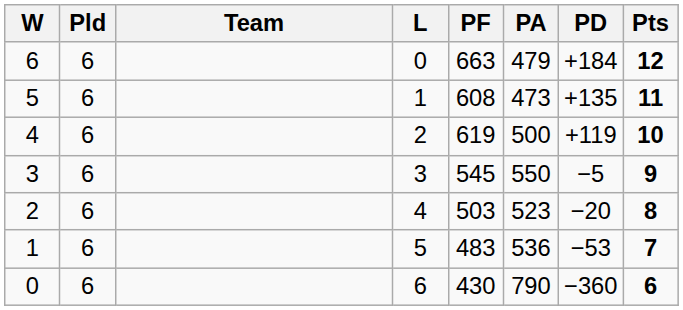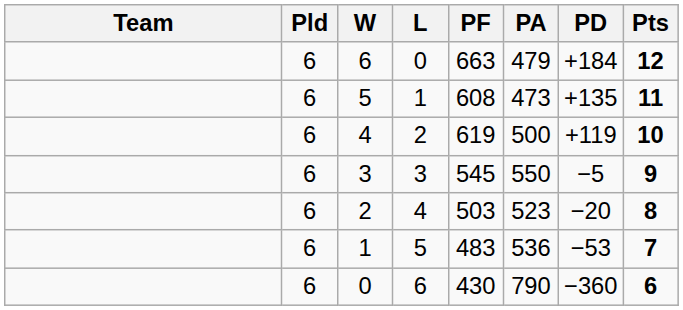columns swapped: (254, 23) <-> (32, 23)
